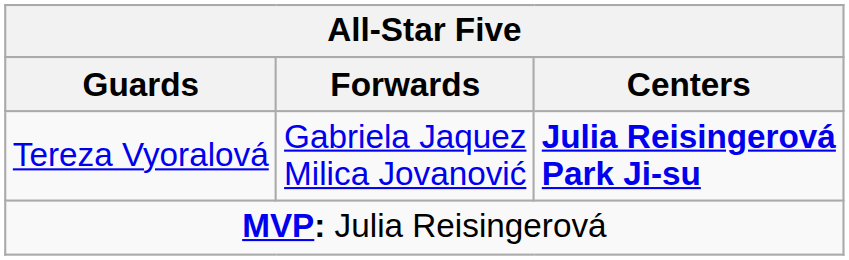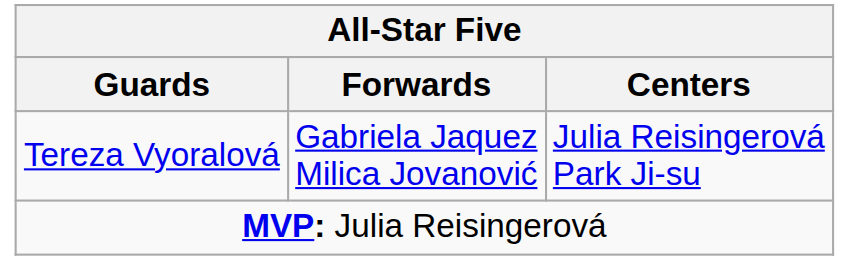(689, 155) bold -> (689, 155) normal
